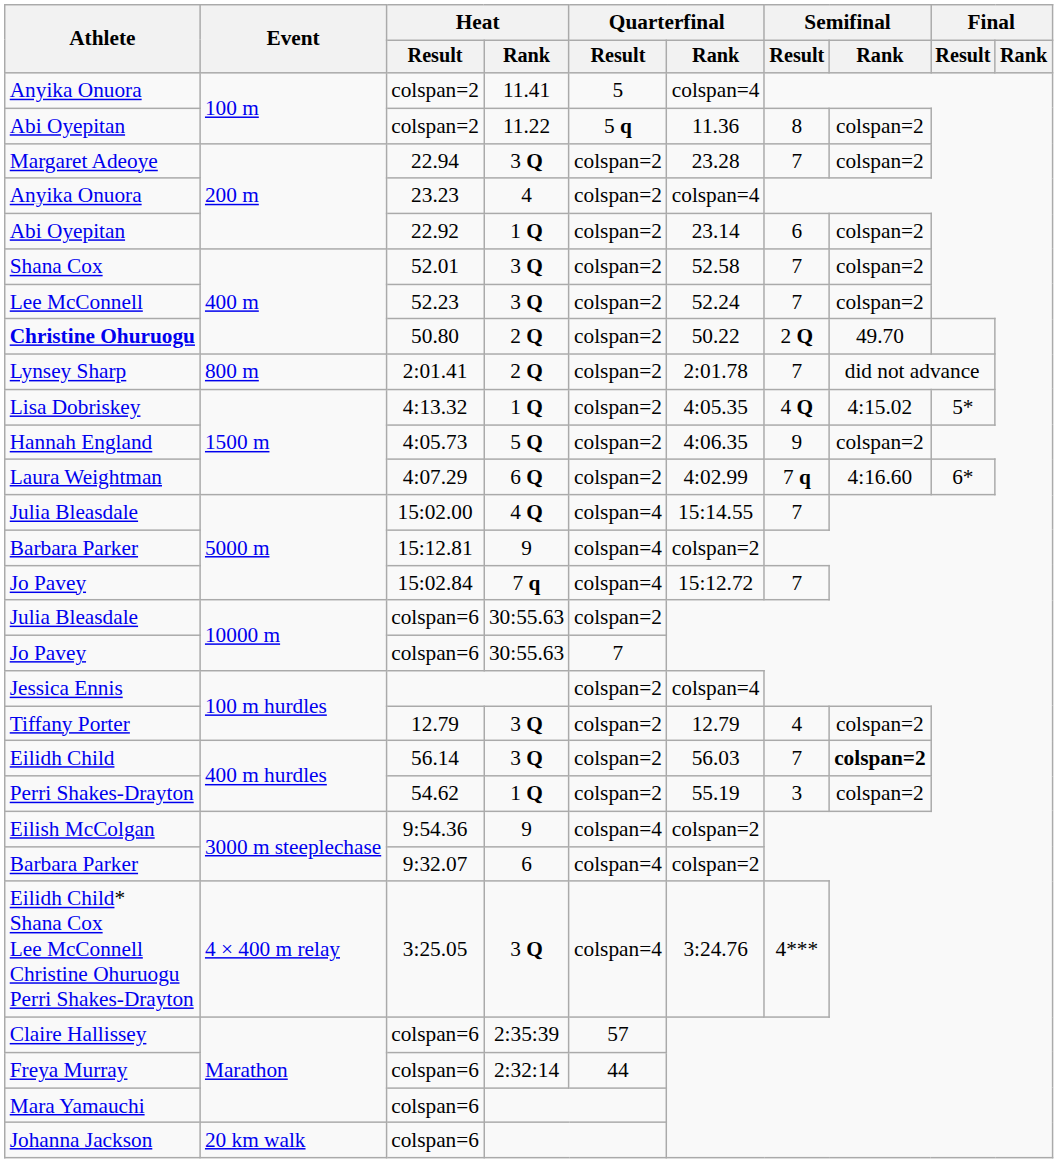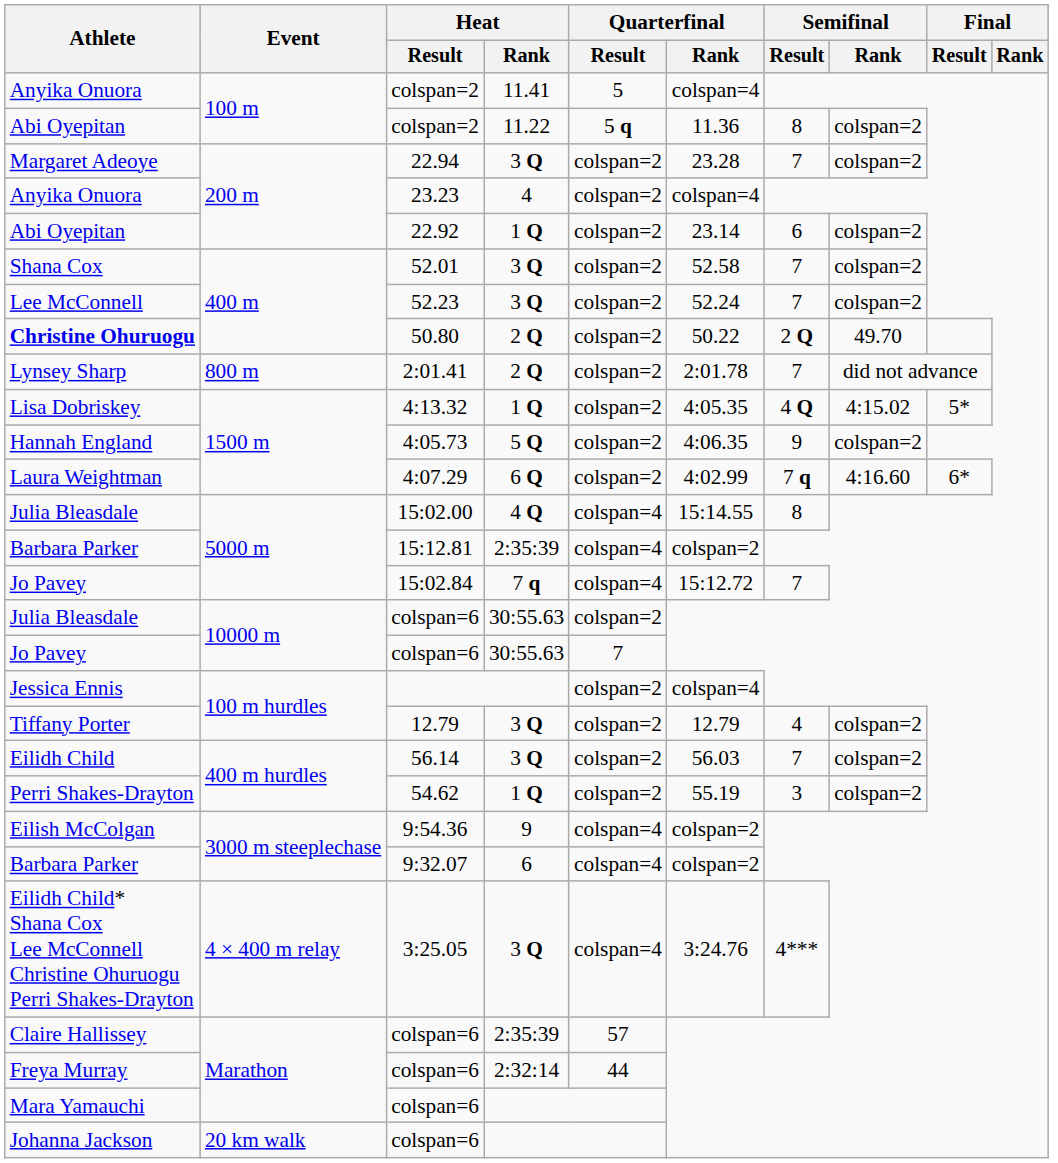(797, 512) 7 -> (797, 512) 8
(526, 547) 9 -> (526, 547) 2:35:39
(880, 758) bold -> (878, 758) normal
